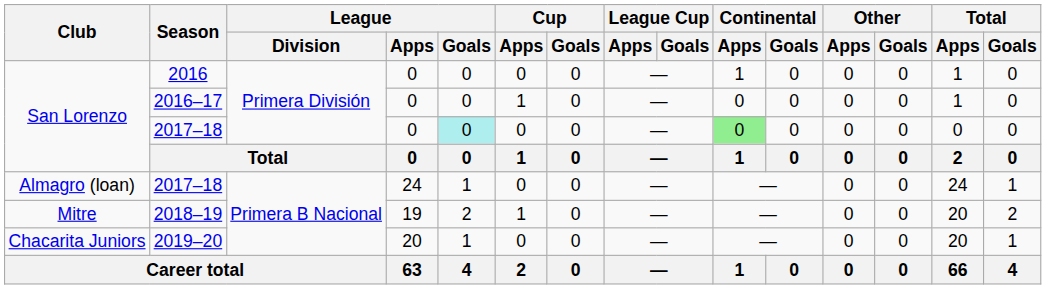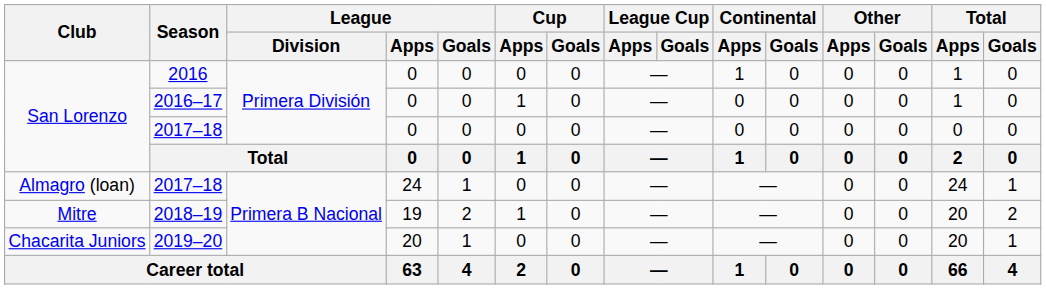(467, 130) paleturquoise background -> (467, 130) no background
(739, 130) lightgreen background -> (739, 130) no background
